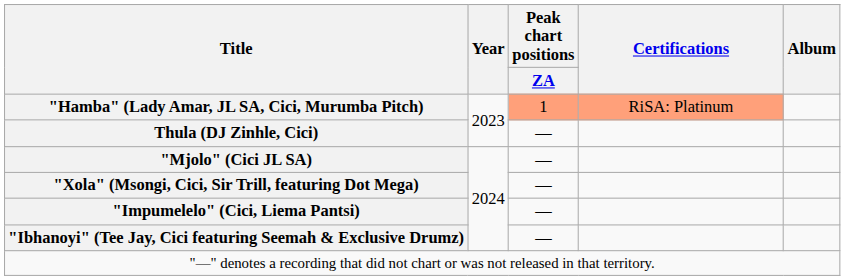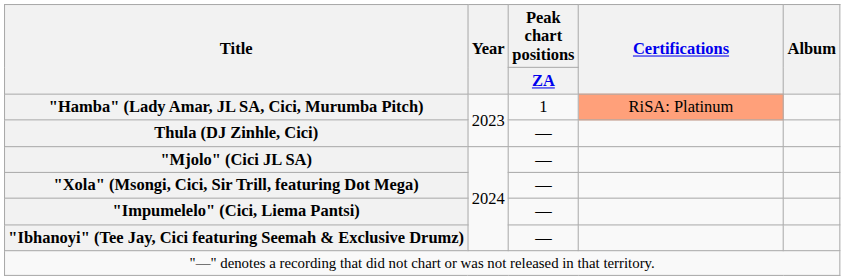(543, 106) lightsalmon background -> (543, 106) no background
